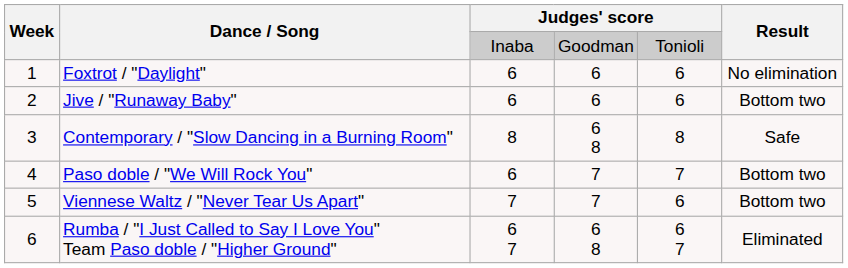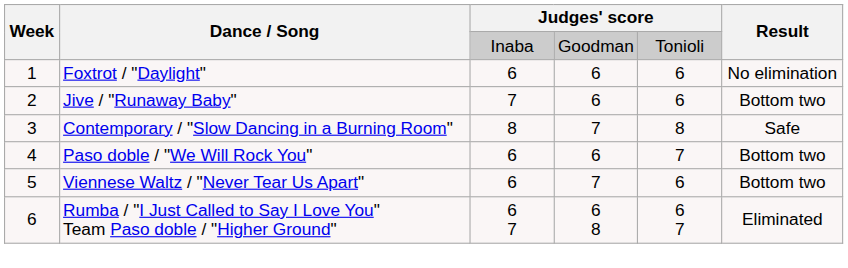(512, 100) 6 -> (512, 100) 7
(596, 137) 6 8 -> (596, 127) 7
(596, 174) 7 -> (596, 155) 6
(512, 202) 7 -> (512, 182) 6
